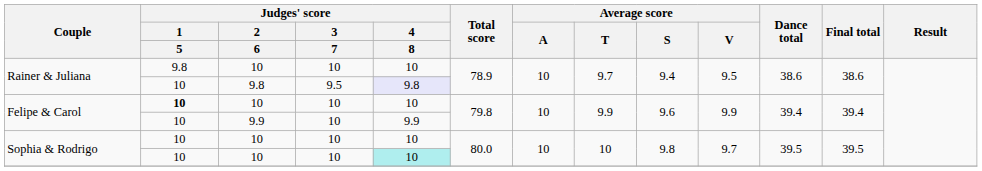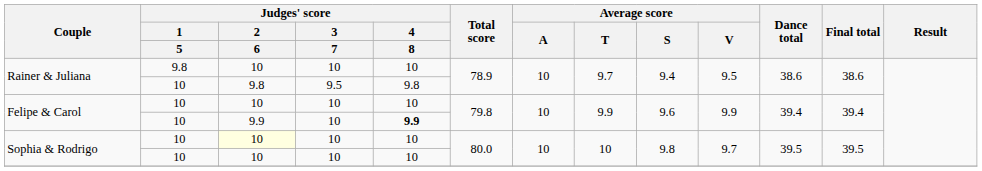(412, 85) lavender background -> (412, 85) no background
(179, 103) bold -> (179, 103) normal
(412, 121) normal -> (412, 121) bold
(257, 139) no background -> (257, 139) lightyellow background
(412, 157) paleturquoise background -> (412, 157) no background
